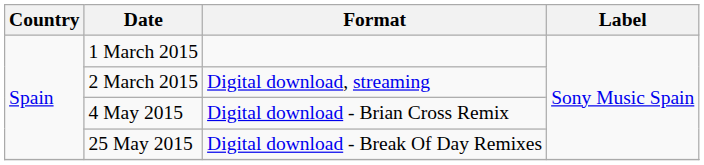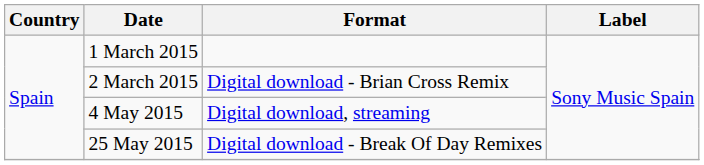(319, 81) Digital download, streaming -> (358, 81) Digital download - Brian Cross Remix
(358, 112) Digital download - Brian Cross Remix -> (319, 112) Digital download, streaming
